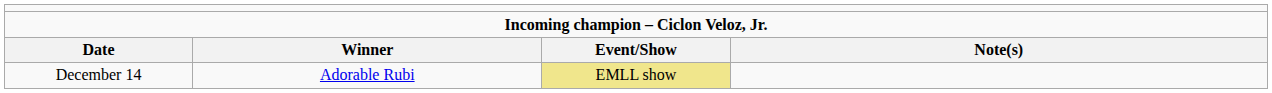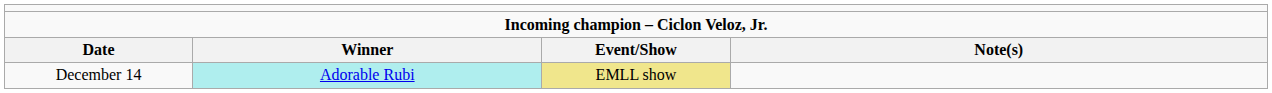(367, 75) no background -> (367, 75) paleturquoise background
